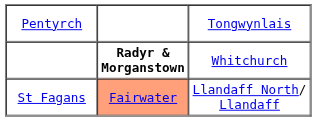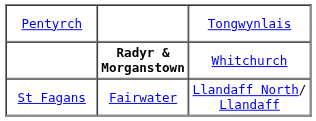(143, 97) lightsalmon background -> (143, 97) no background
